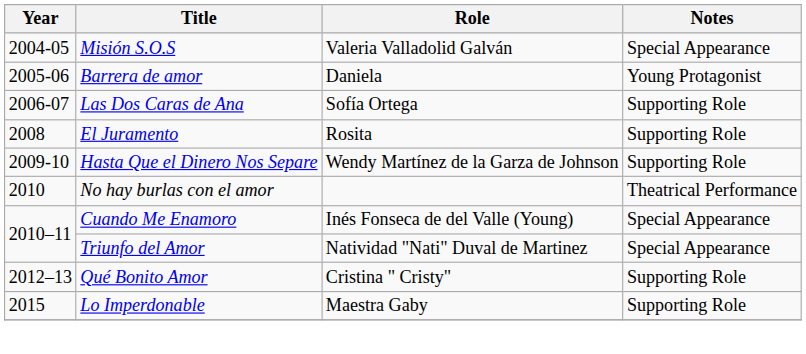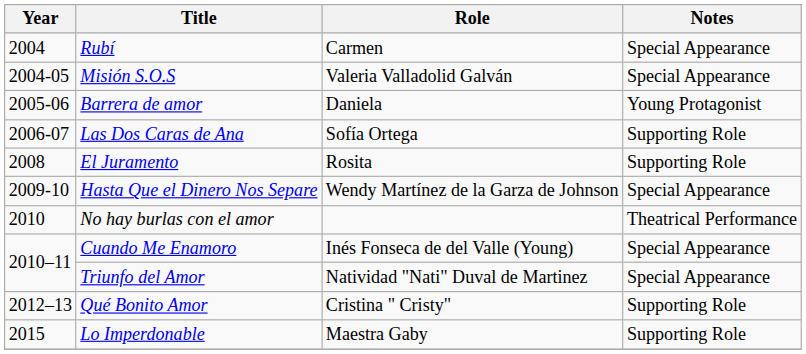+ row: (97, 47)
(686, 162) Supporting Role -> (698, 190) Special Appearance
